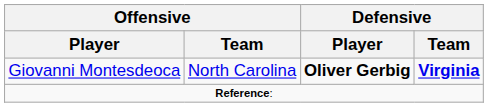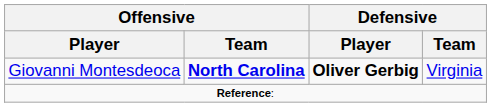(242, 71) normal -> (246, 71) bold
(449, 71) bold -> (454, 71) normal
